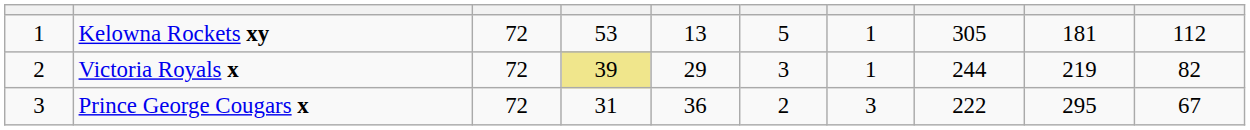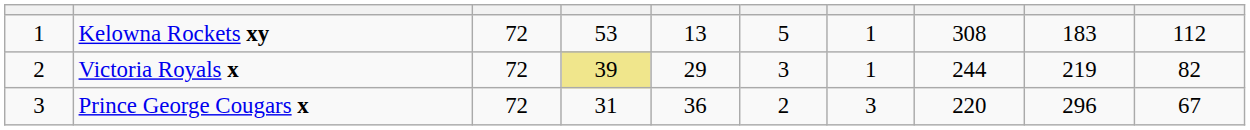(969, 33) 305 -> (969, 33) 308
(1079, 33) 181 -> (1079, 33) 183
(969, 105) 222 -> (969, 105) 220
(1079, 105) 295 -> (1079, 105) 296
